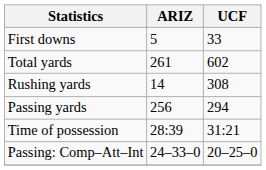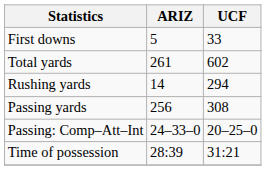(218, 84) 308 -> (218, 84) 294
(218, 107) 294 -> (218, 107) 308
rows swapped: (76, 153) <-> (63, 130)
